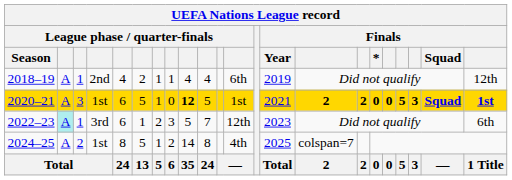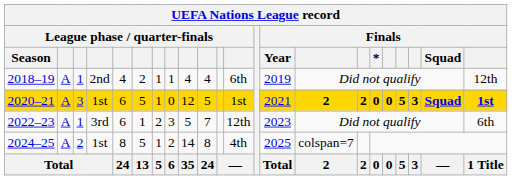(188, 100) bold -> (188, 100) normal
(66, 121) paleturquoise background -> (66, 121) no background
